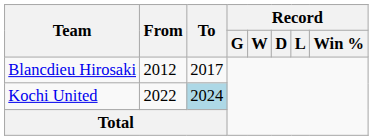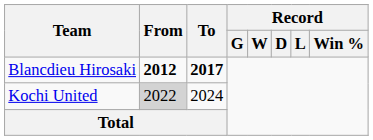(160, 69) normal -> (160, 69) bold
(207, 69) normal -> (207, 69) bold
(160, 95) no background -> (160, 95) lightgrey background
(207, 95) lightblue background -> (207, 95) no background
